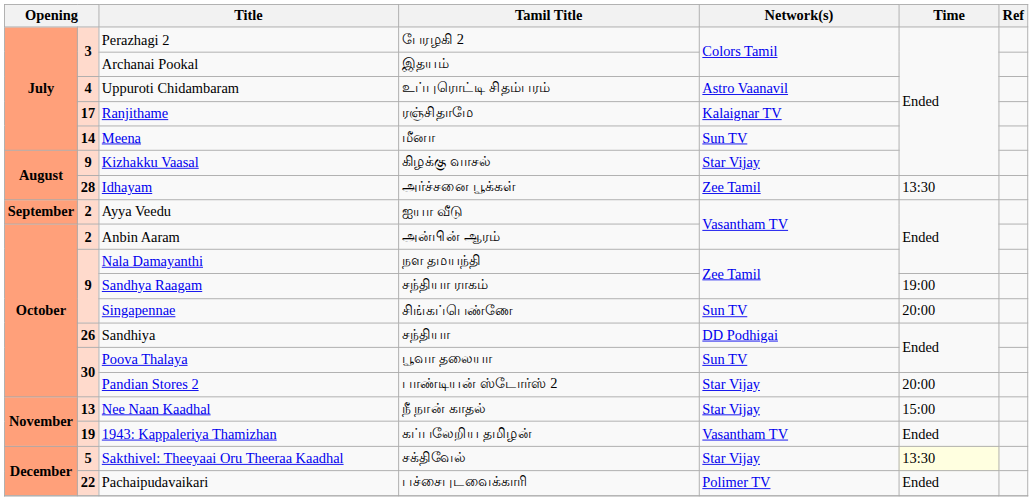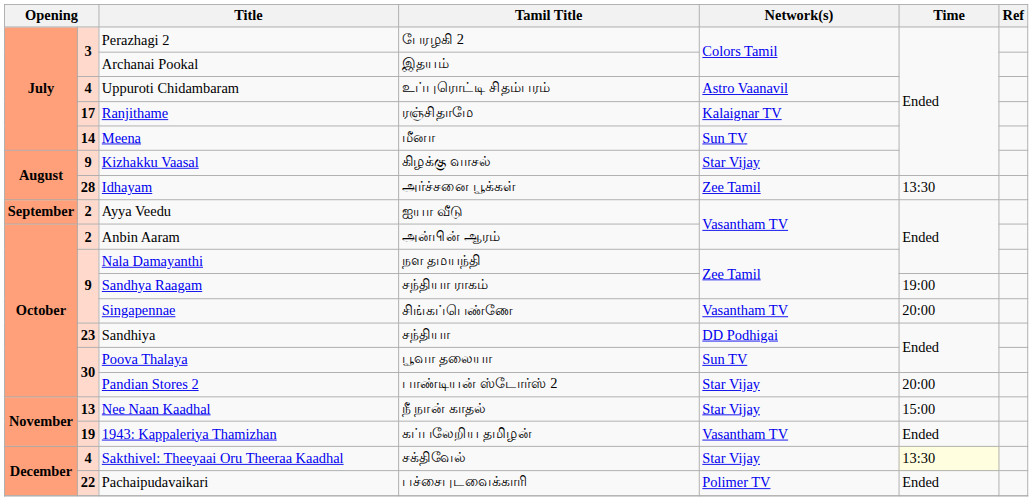(725, 310) Sun TV -> (745, 310) Vasantham TV
(88, 335) 26 -> (88, 335) 23
(88, 458) 5 -> (88, 458) 4
